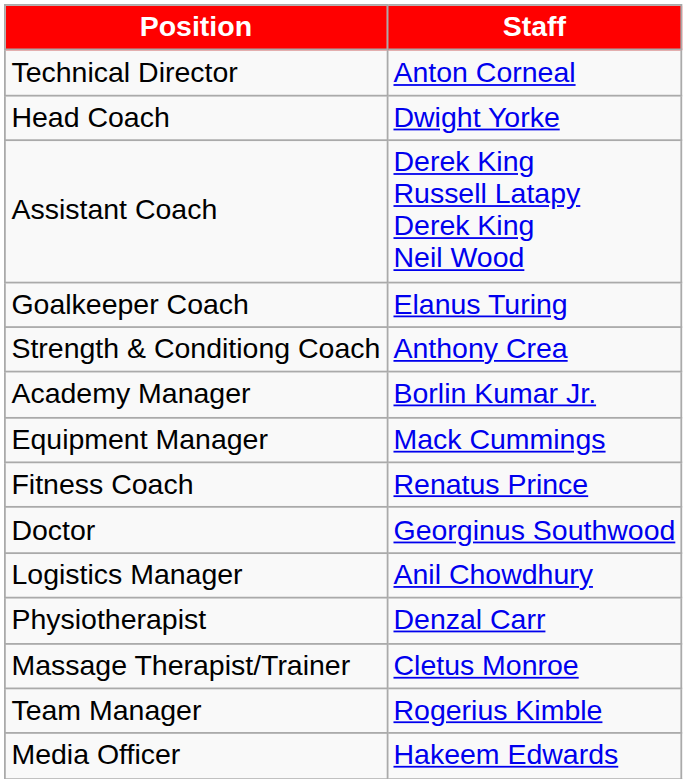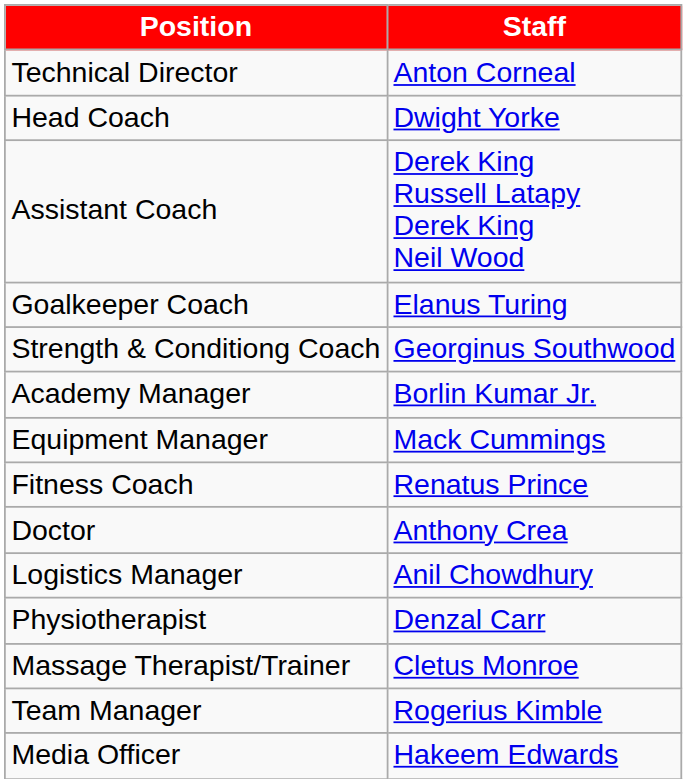(481, 349) Anthony Crea -> (534, 349) Georginus Southwood
(534, 529) Georginus Southwood -> (481, 529) Anthony Crea
